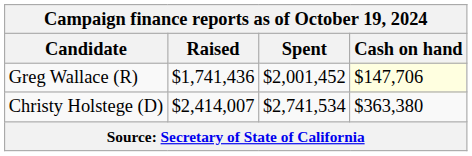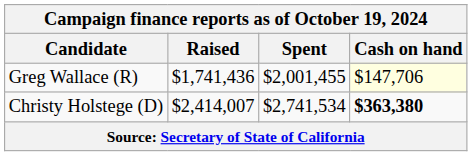(304, 77) $2,001,452 -> (304, 77) $2,001,455
(389, 106) normal -> (389, 106) bold
